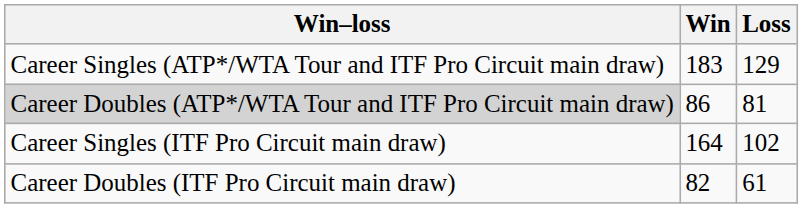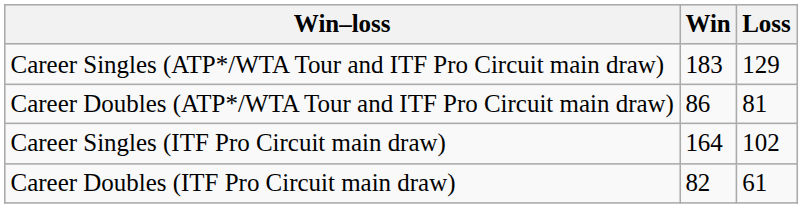(342, 103) lightgrey background -> (342, 103) no background
